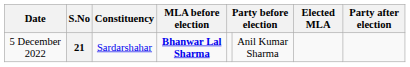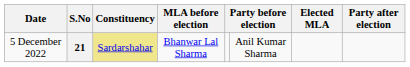(124, 47) no background -> (125, 47) khaki background
(192, 47) bold -> (191, 47) normal
